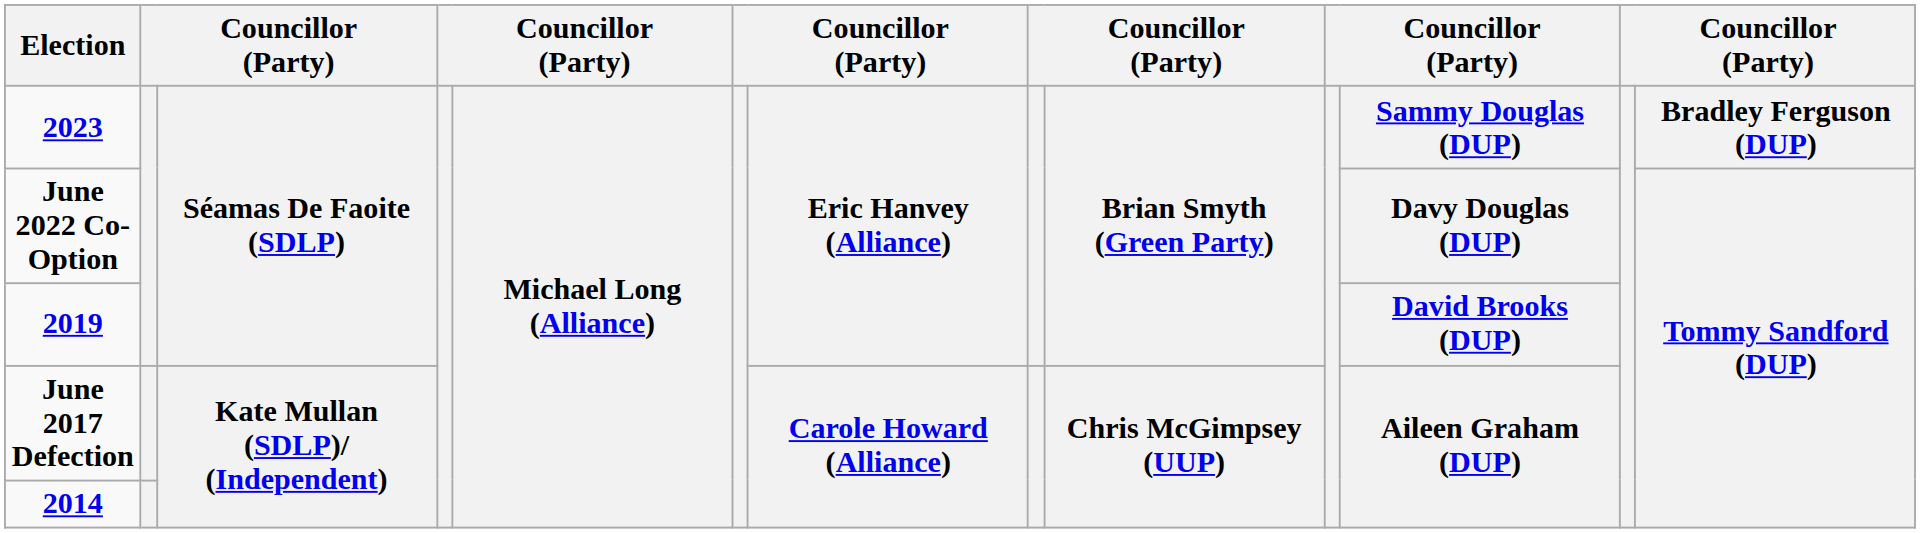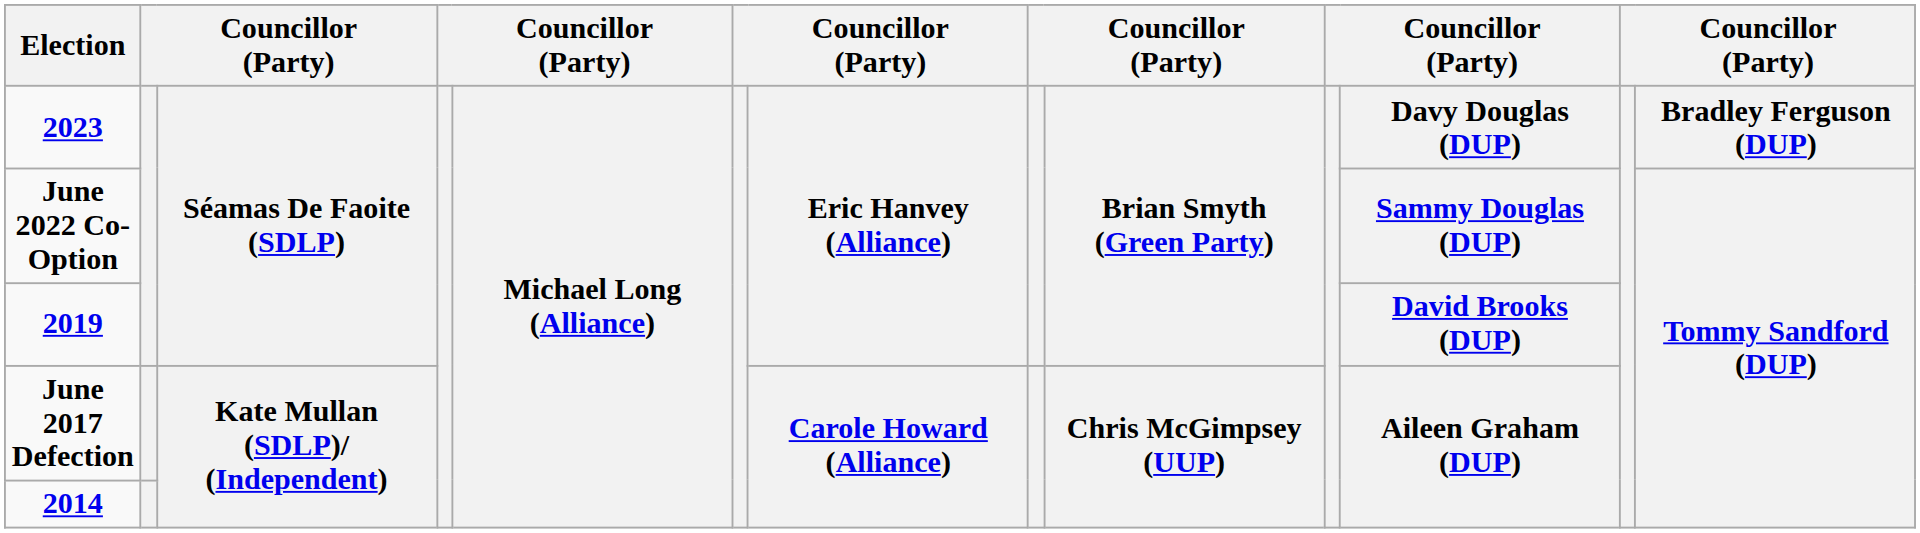(1480, 126) Sammy Douglas (DUP) -> (1480, 126) Davy Douglas (DUP)
(1480, 225) Davy Douglas (DUP) -> (1480, 225) Sammy Douglas (DUP)
